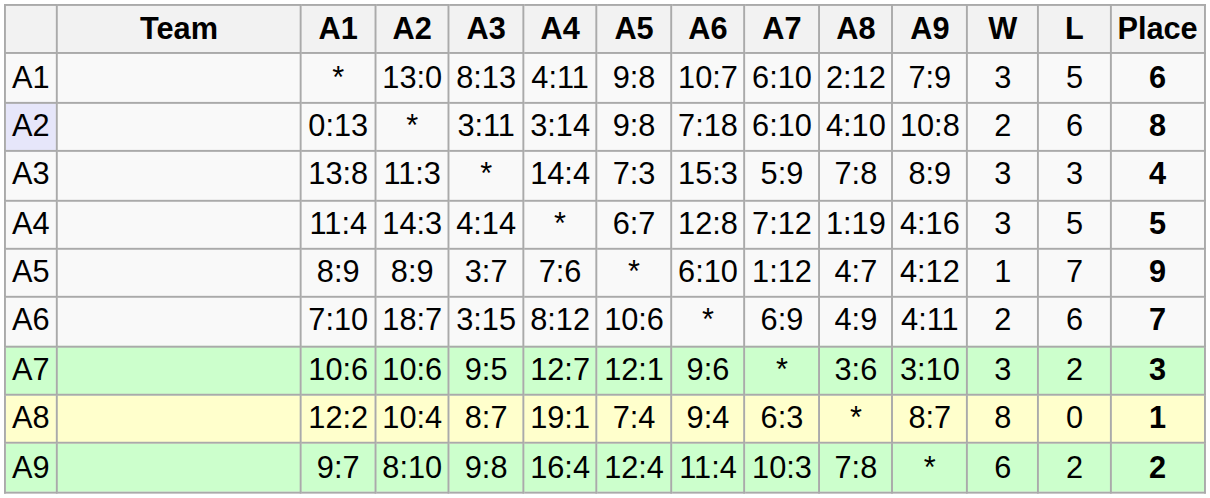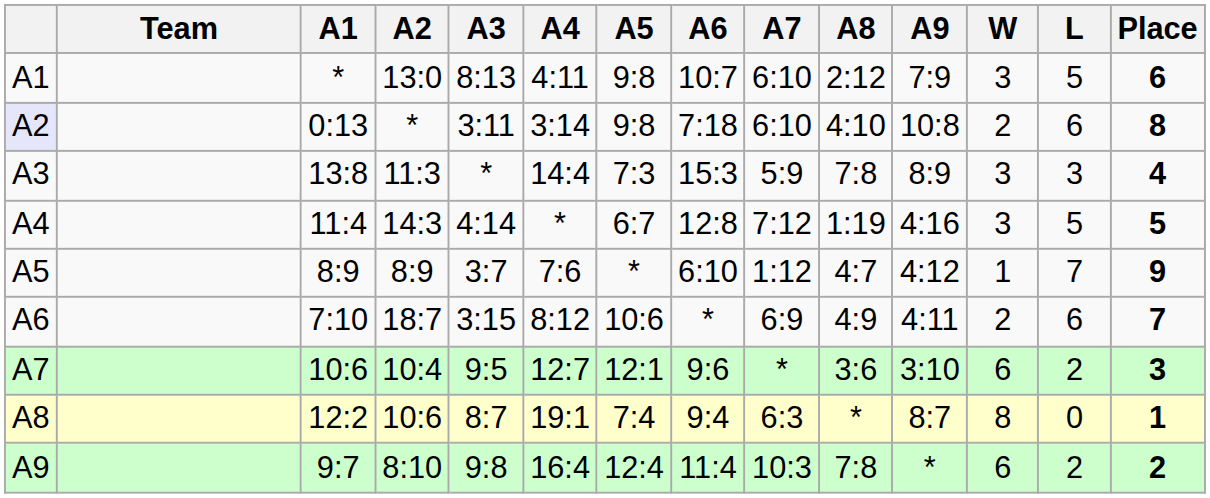(412, 369) 10:6 -> (412, 369) 10:4
(1003, 369) 3 -> (1003, 369) 6
(412, 418) 10:4 -> (412, 418) 10:6
